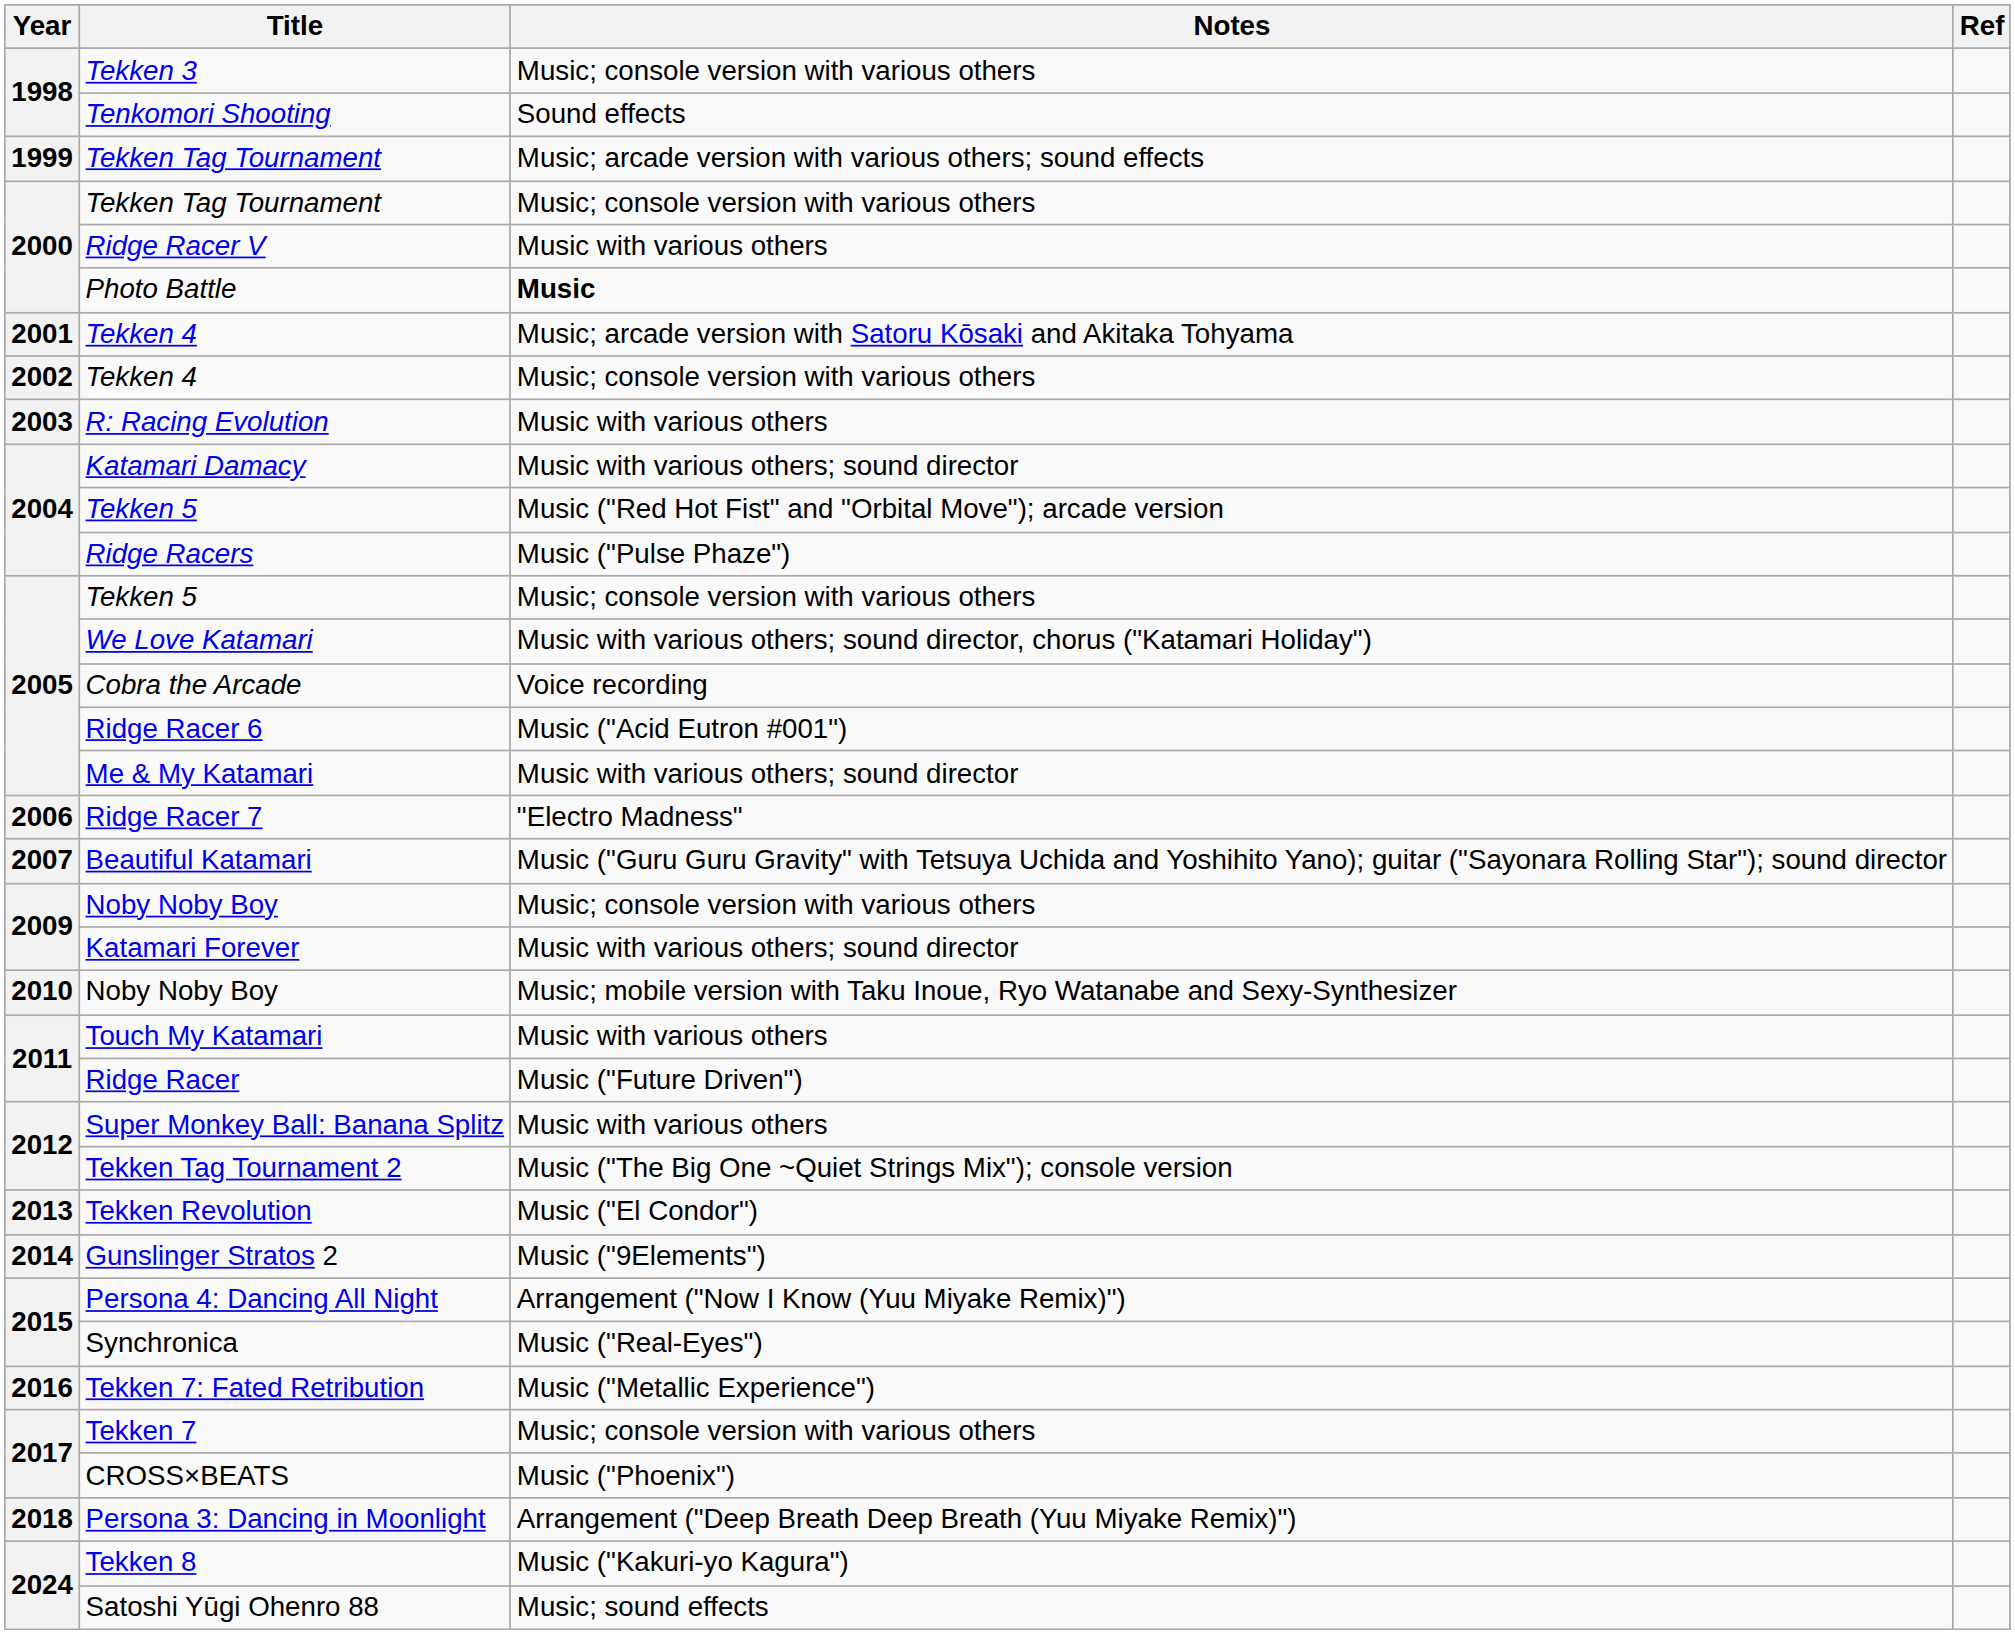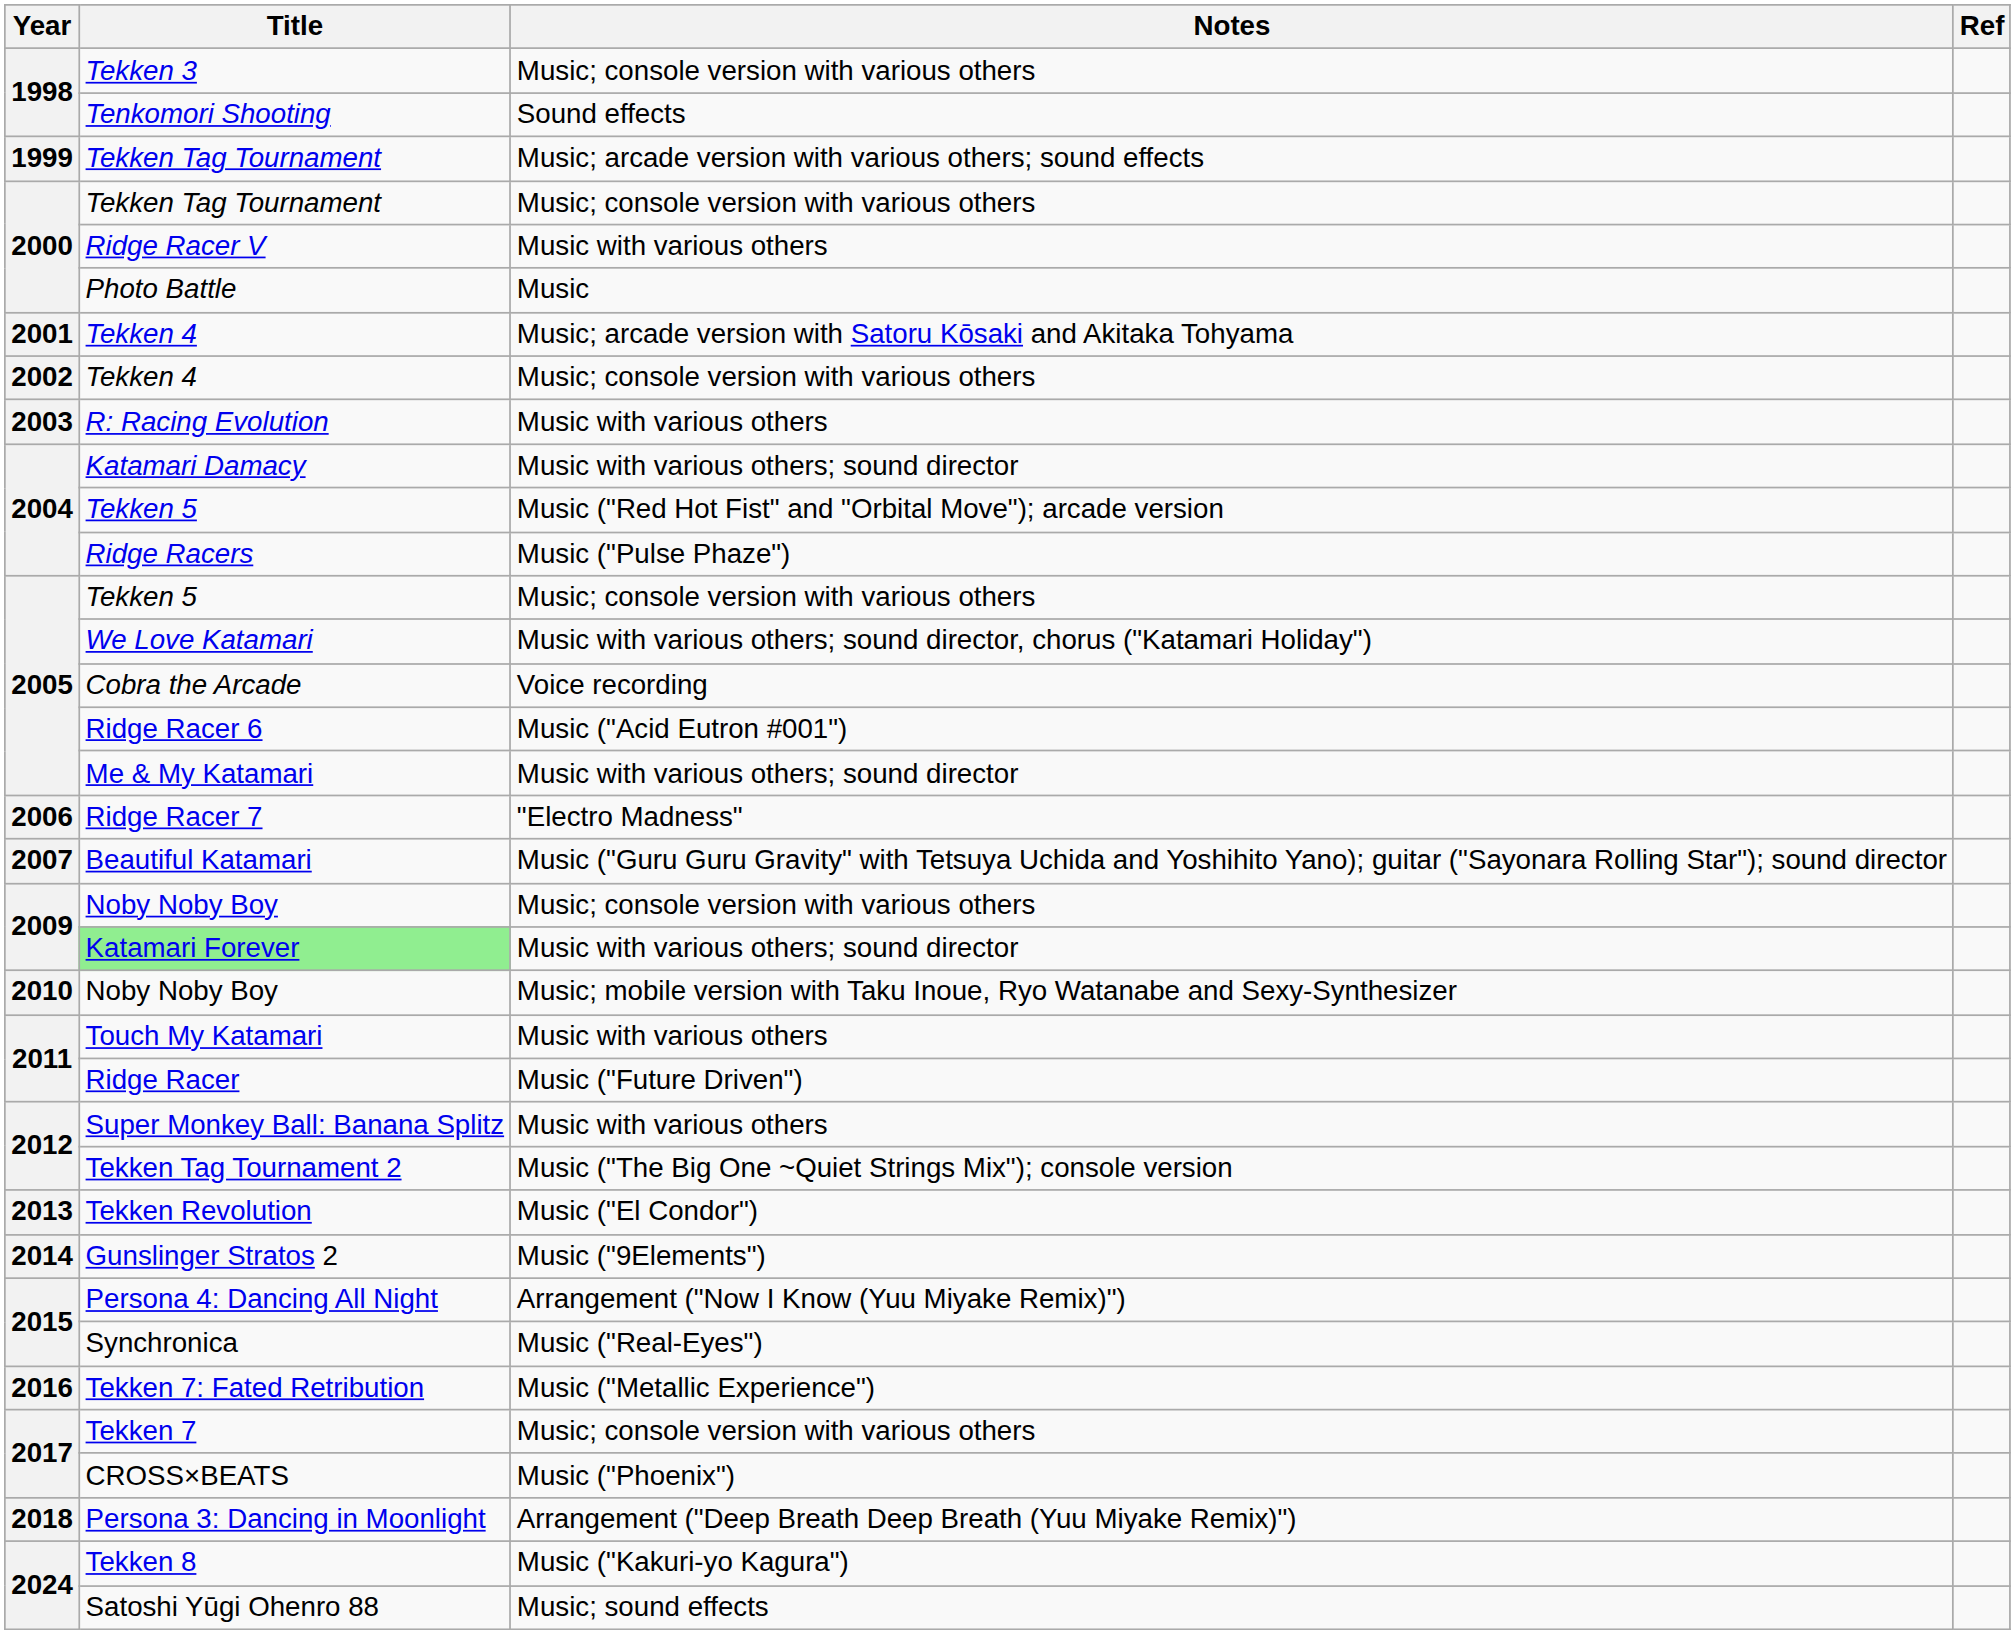(556, 289) bold -> (553, 289) normal
(192, 948) no background -> (192, 948) lightgreen background
